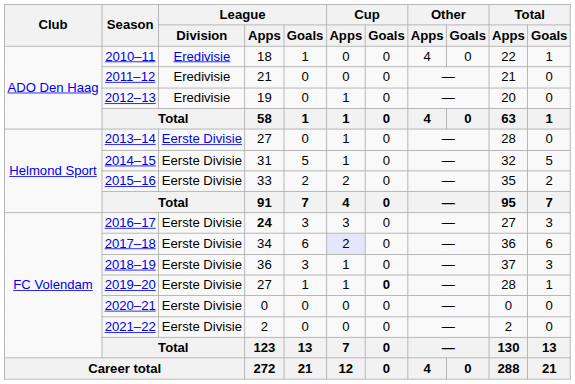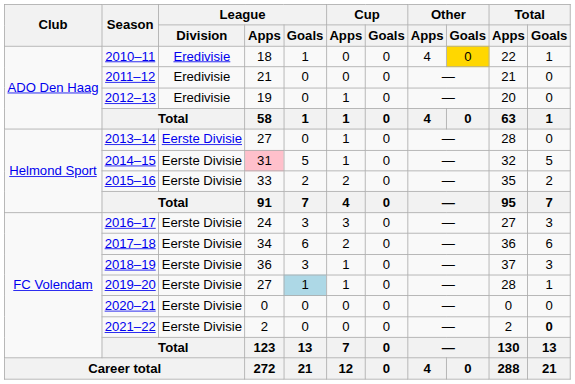(468, 56) no background -> (468, 56) gold background
(264, 160) no background -> (264, 160) pink background
(264, 222) bold -> (264, 222) normal
(346, 243) lavender background -> (346, 243) no background
(305, 285) no background -> (305, 285) lightblue background
(386, 285) bold -> (386, 285) normal
(549, 327) normal -> (549, 327) bold
